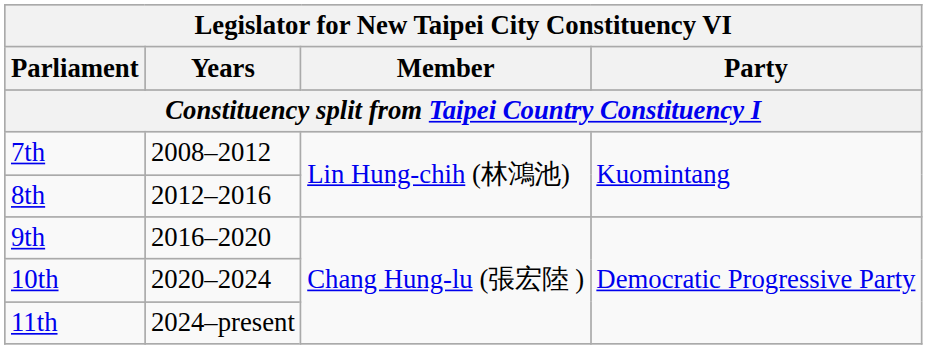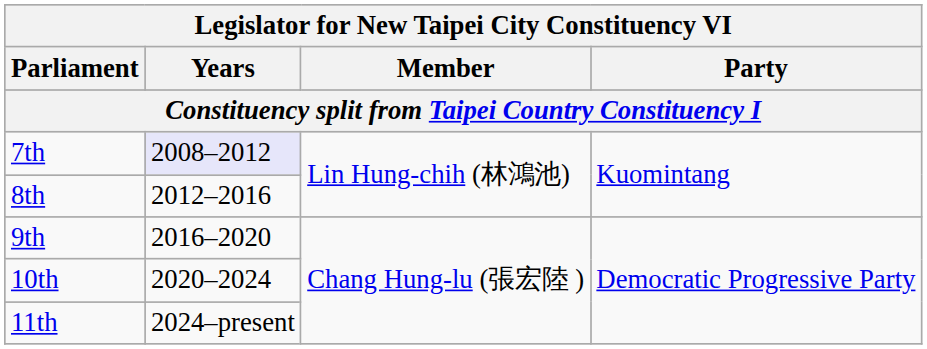(211, 152) no background -> (211, 152) lavender background
